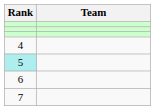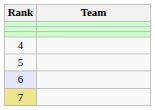(20, 62) paleturquoise background -> (20, 62) no background
(20, 79) no background -> (20, 79) lavender background
(20, 97) no background -> (20, 97) khaki background
